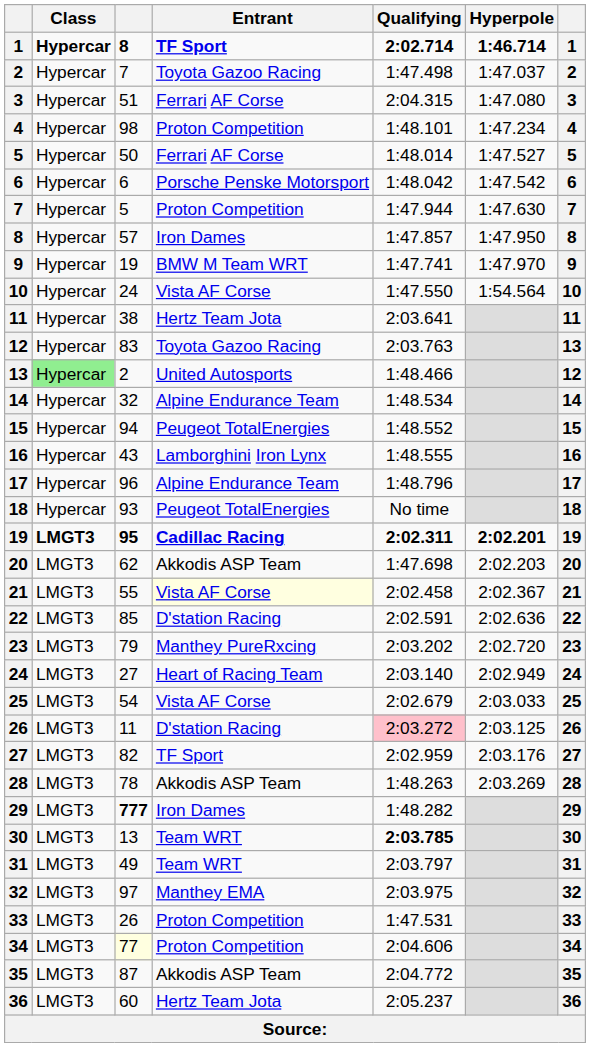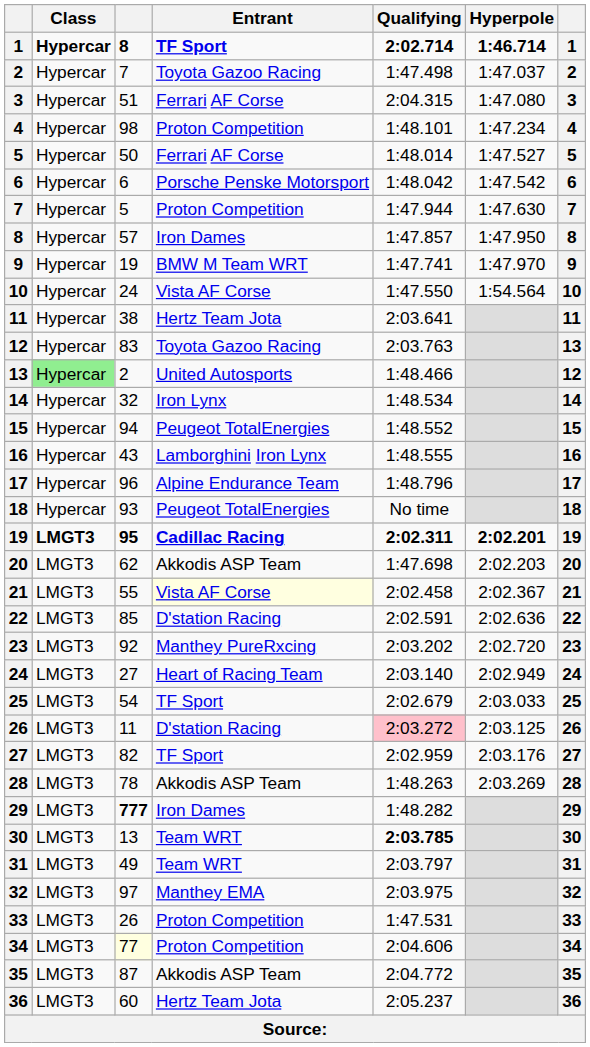(247, 401) Alpine Endurance Team -> (191, 401) Iron Lynx
(129, 647) 79 -> (129, 647) 92
(213, 701) Vista AF Corse -> (189, 701) TF Sport
